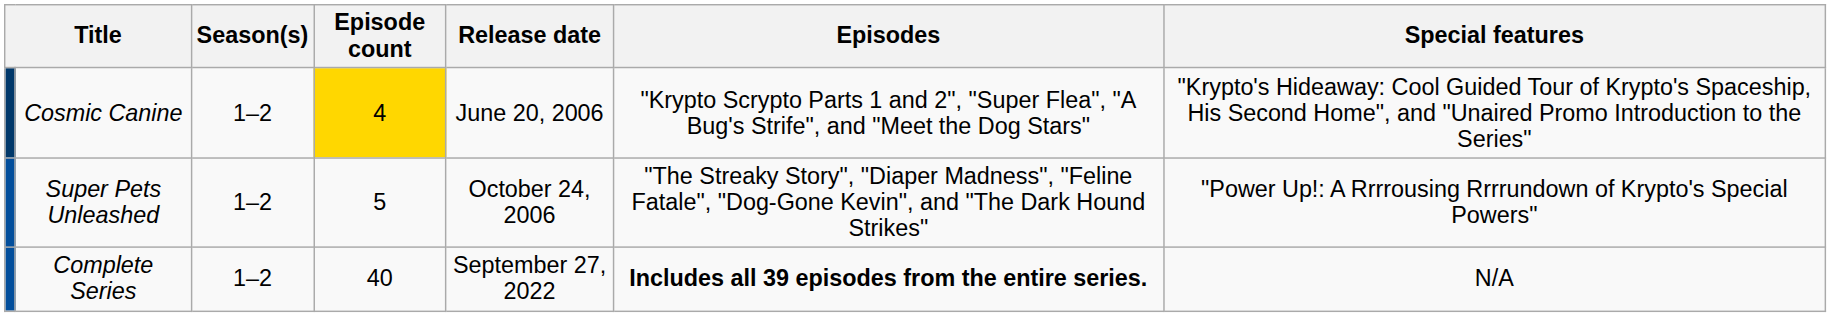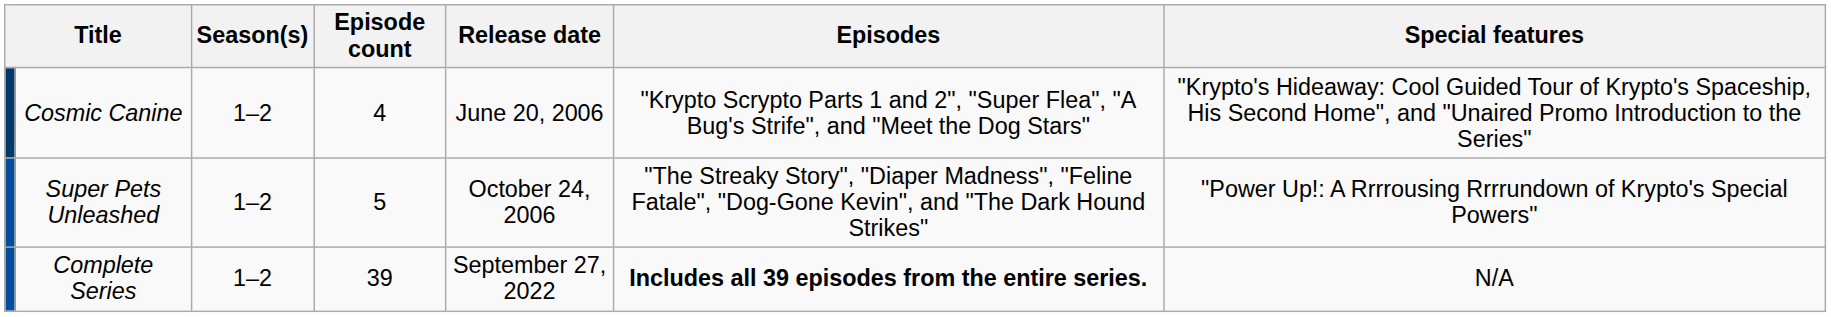(380, 112) gold background -> (380, 112) no background
(380, 278) 40 -> (380, 278) 39
